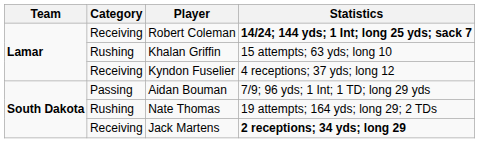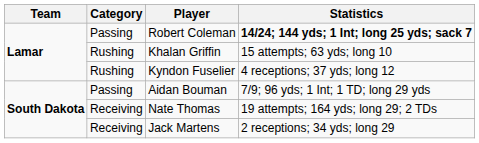(116, 33) Receiving -> (111, 33) Passing
(116, 71) Receiving -> (112, 71) Rushing
(112, 109) Rushing -> (116, 109) Receiving
(323, 128) bold -> (318, 128) normal
